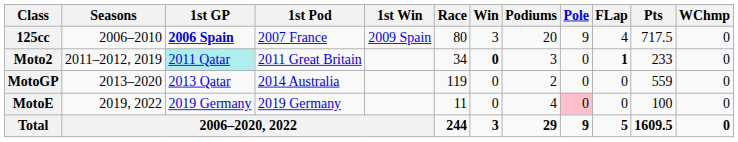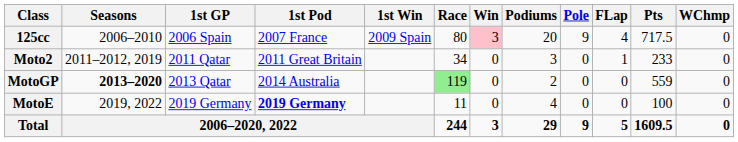(201, 37) bold -> (200, 37) normal
(495, 37) no background -> (495, 37) pink background
(199, 59) paleturquoise background -> (199, 59) no background
(495, 59) bold -> (495, 59) normal
(624, 59) bold -> (624, 59) normal
(131, 81) normal -> (131, 81) bold
(457, 81) no background -> (457, 81) lightgreen background
(300, 103) normal -> (302, 103) bold
(585, 103) pink background -> (585, 103) no background
